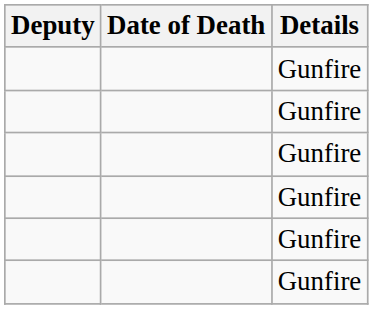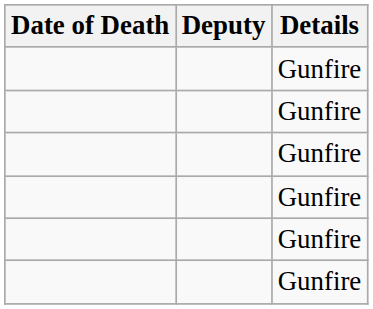columns swapped: (53, 25) <-> (186, 25)
